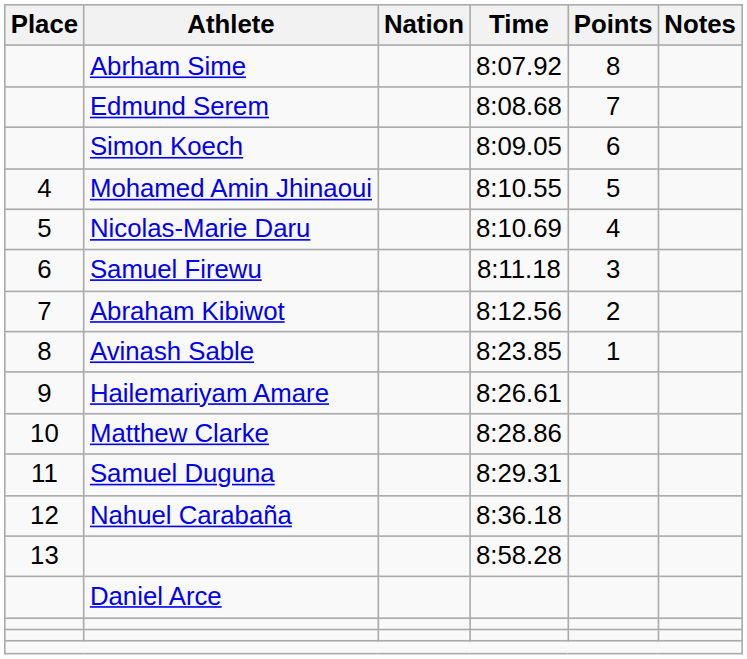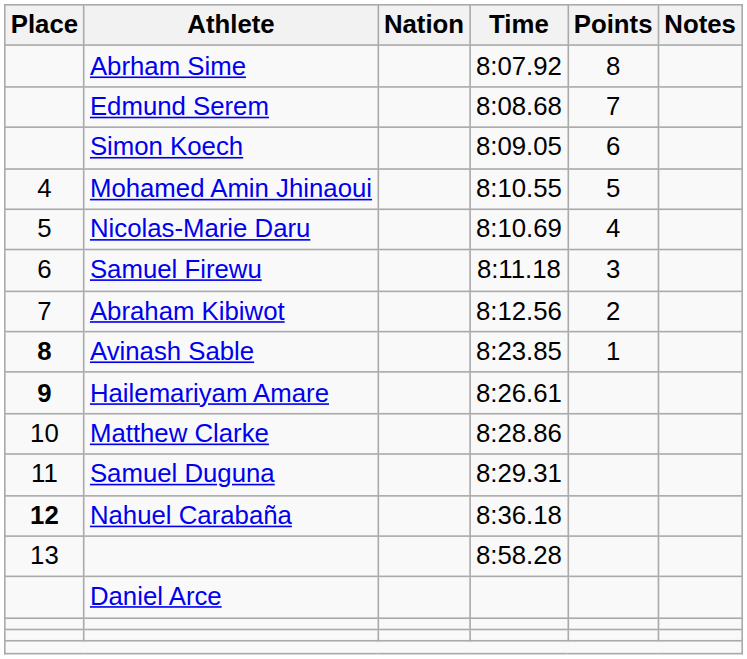(44, 351) normal -> (44, 351) bold
(44, 392) normal -> (44, 392) bold
(44, 515) normal -> (44, 515) bold
